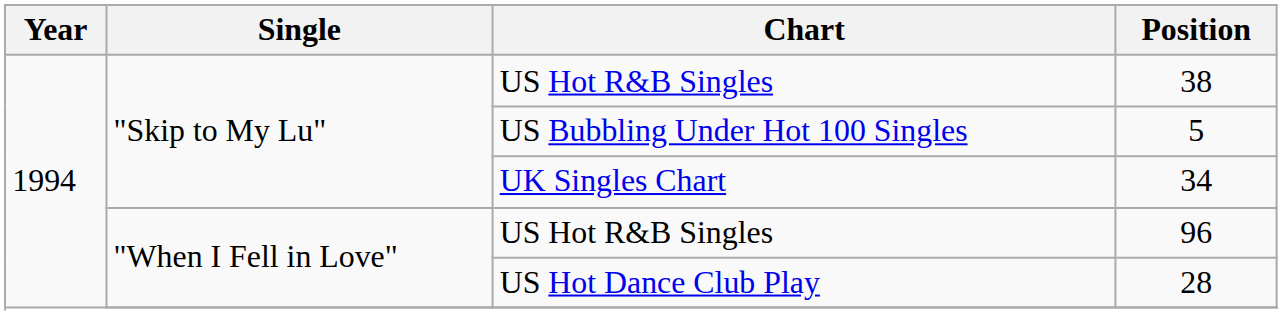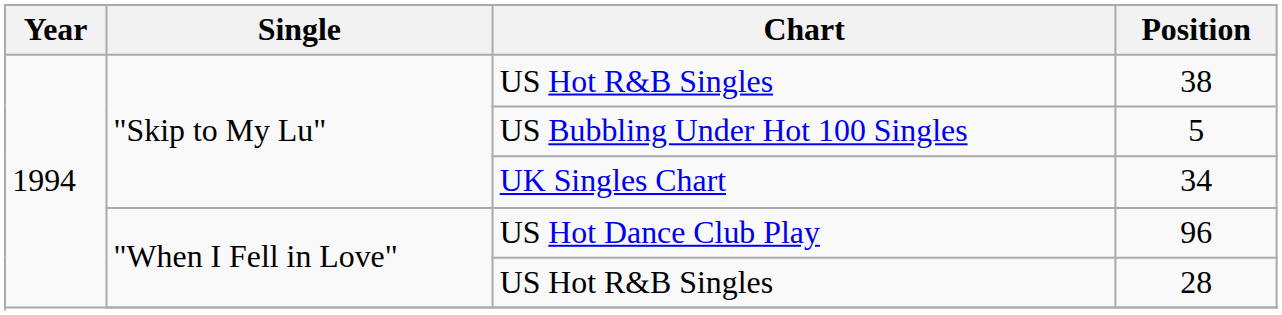(636, 231) US Hot R&B Singles -> (660, 231) US Hot Dance Club Play
(660, 282) US Hot Dance Club Play -> (636, 282) US Hot R&B Singles
